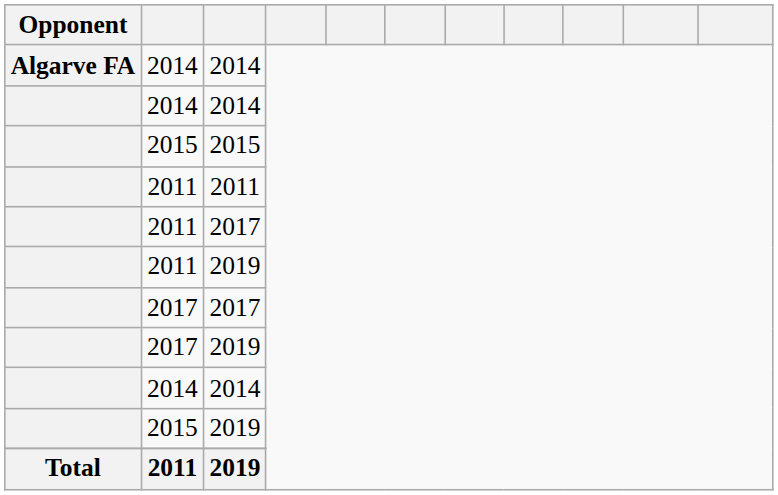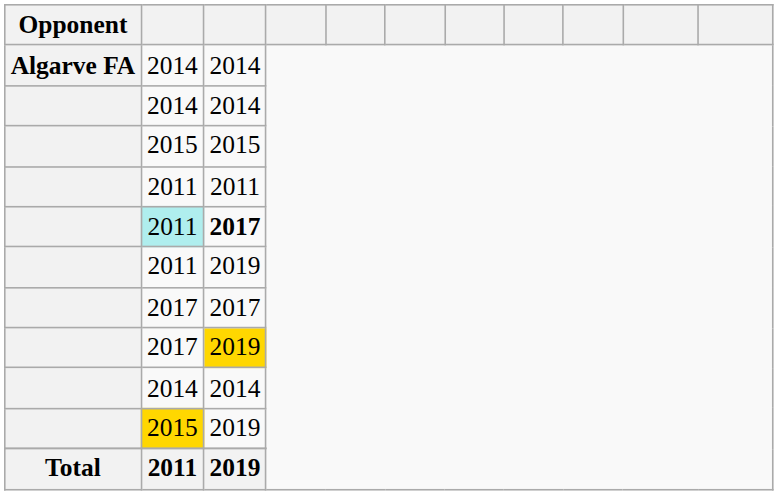(172, 226) no background -> (172, 226) paleturquoise background
(235, 226) normal -> (235, 226) bold
(235, 347) no background -> (235, 347) gold background
(172, 428) no background -> (172, 428) gold background
